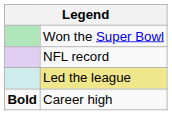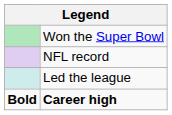(87, 78) khaki background -> (87, 78) no background
(78, 99) normal -> (80, 99) bold
